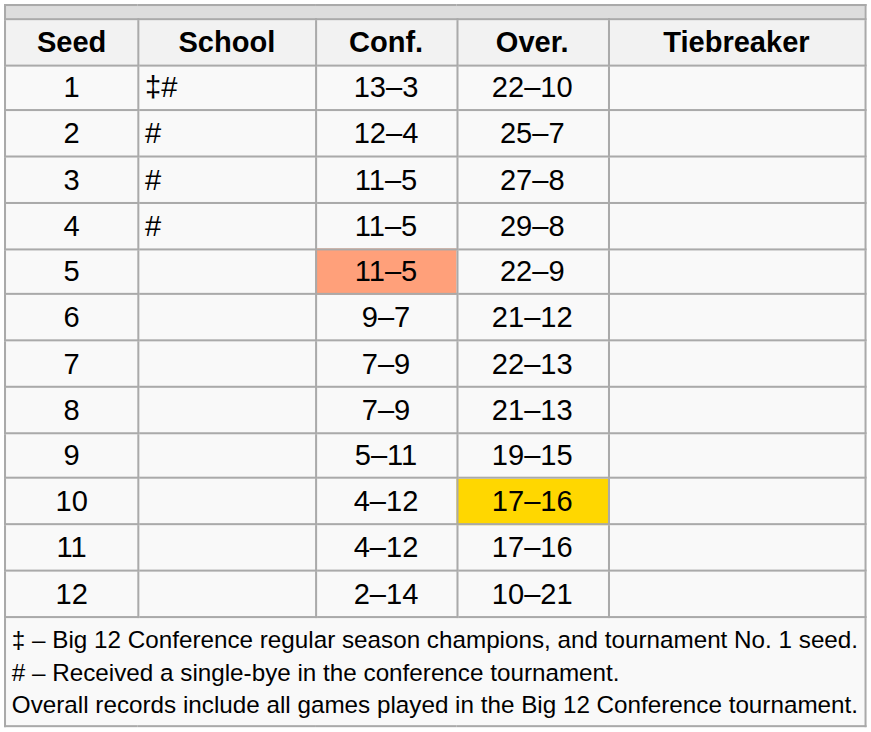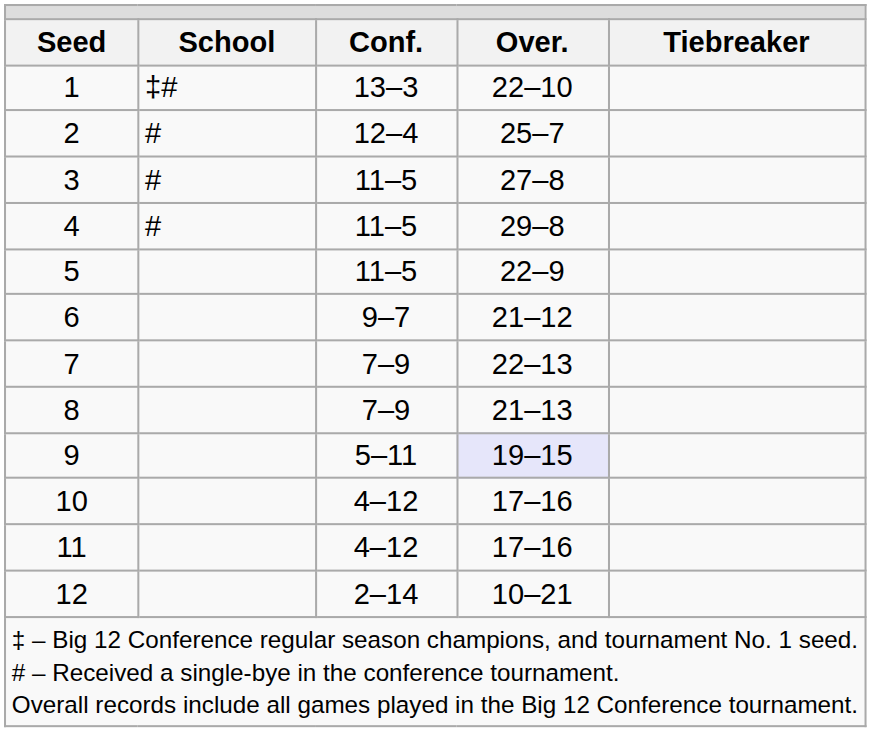(386, 272) lightsalmon background -> (386, 272) no background
(532, 456) no background -> (532, 456) lavender background
(532, 502) gold background -> (532, 502) no background
